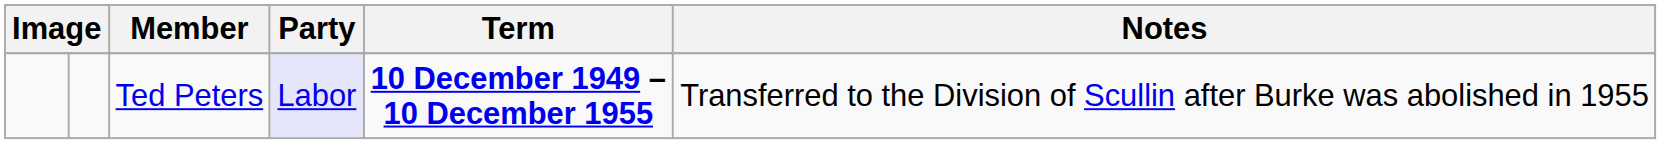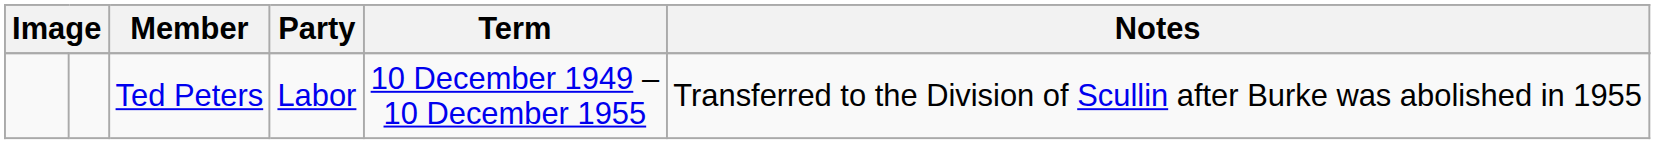(317, 95) lavender background -> (317, 95) no background
(518, 95) bold -> (515, 95) normal
